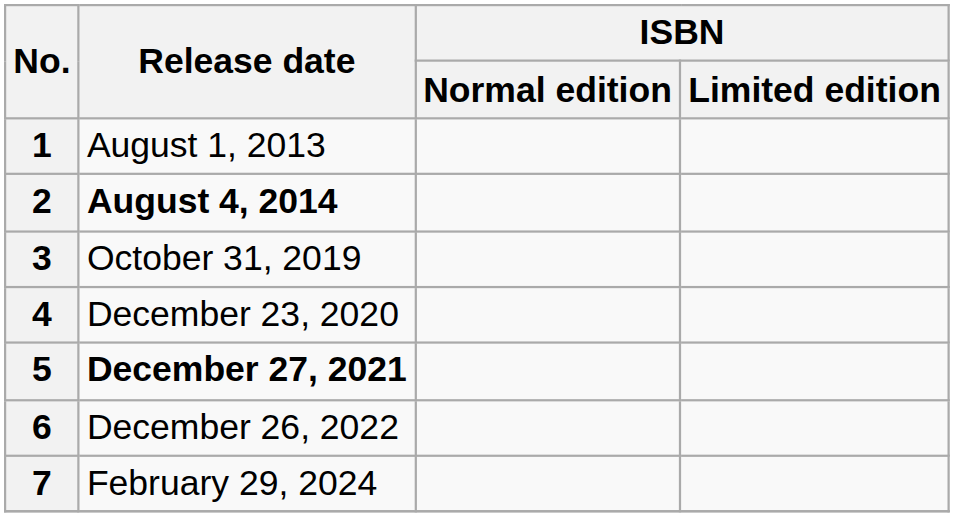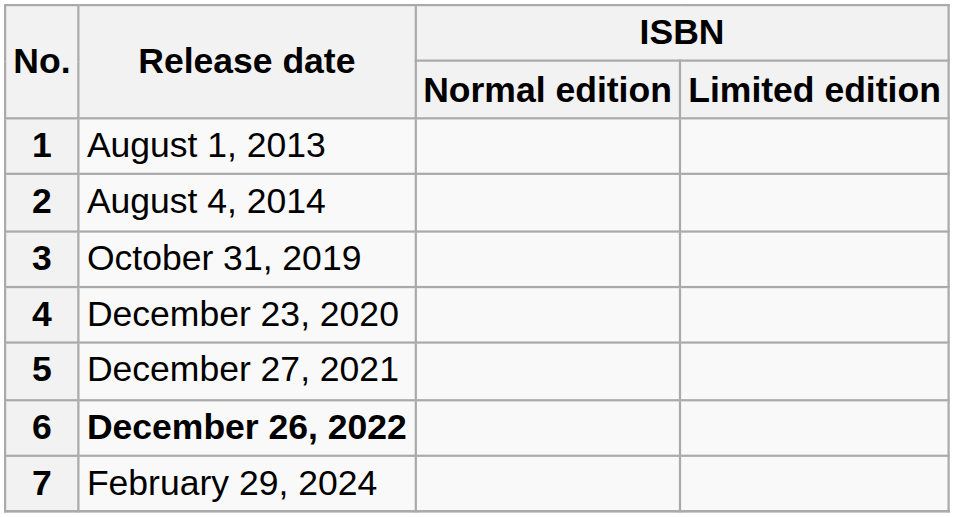(212, 201) bold -> (206, 201) normal
(247, 370) bold -> (243, 370) normal
(243, 426) normal -> (247, 426) bold
